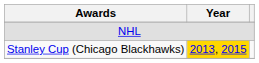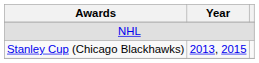(218, 49) gold background -> (218, 49) no background
